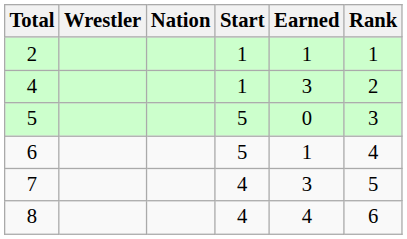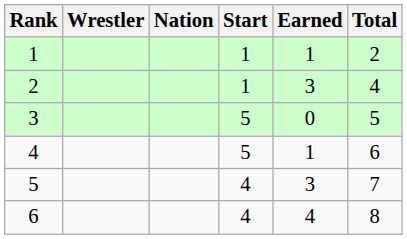columns swapped: (373, 20) <-> (32, 20)
